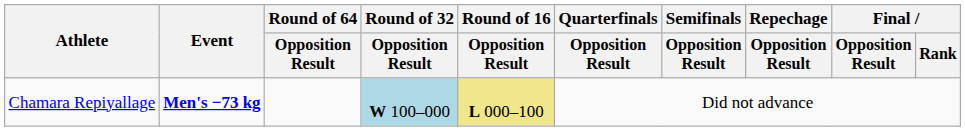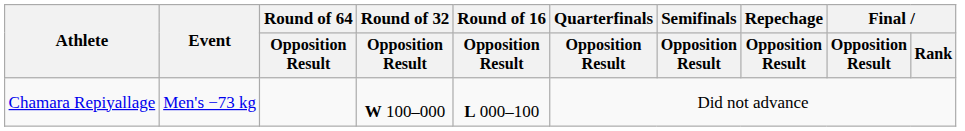(212, 102) bold -> (210, 102) normal
(410, 112) lightblue background -> (405, 112) no background
(506, 112) khaki background -> (502, 112) no background
